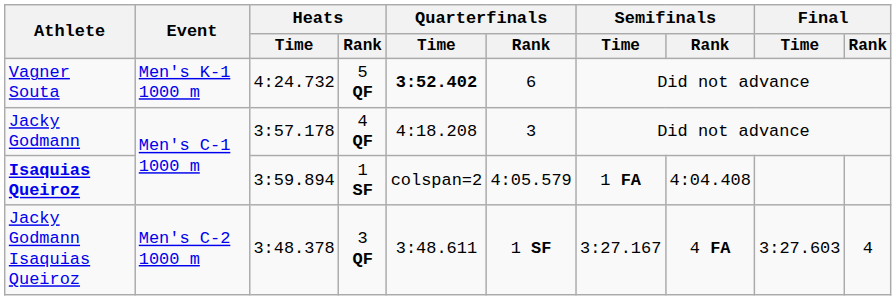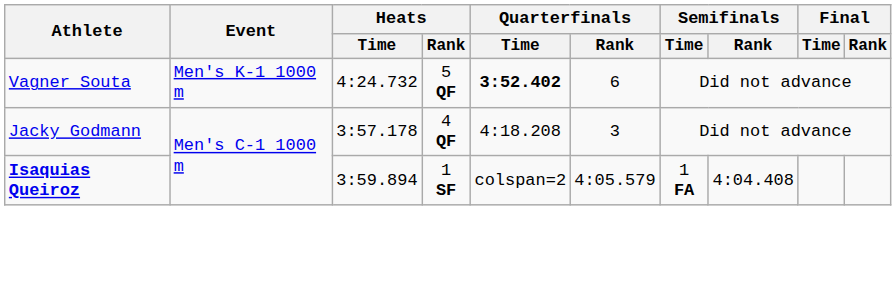- row: (50, 249)
